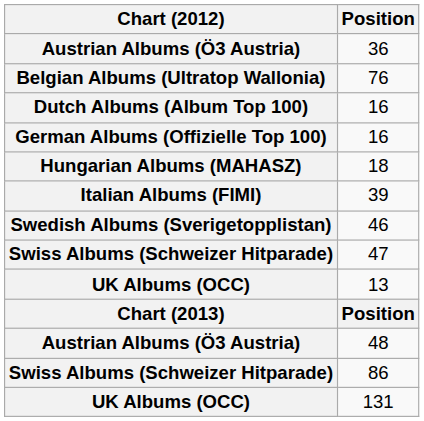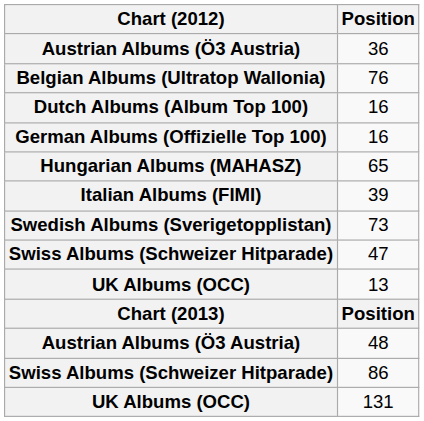(378, 166) 18 -> (378, 166) 65
(378, 225) 46 -> (378, 225) 73
